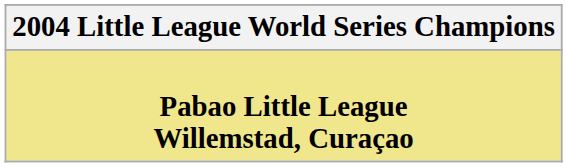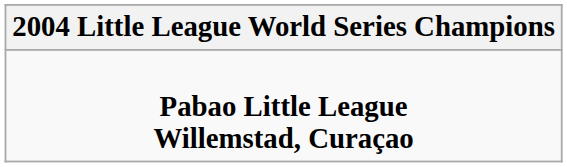(284, 121) khaki background -> (284, 121) no background
